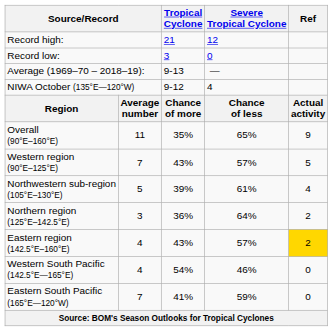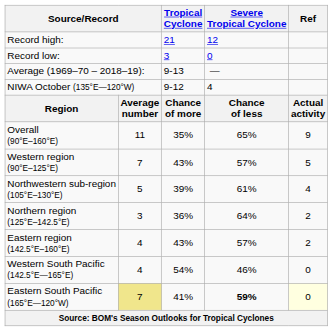(308, 243) gold background -> (308, 243) no background
(140, 296) no background -> (140, 296) khaki background
(247, 296) normal -> (247, 296) bold
(308, 296) no background -> (308, 296) lightyellow background
